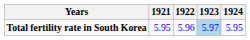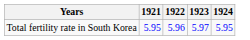(77, 27) bold -> (72, 27) normal
(210, 27) lightblue background -> (200, 27) no background
